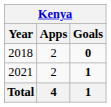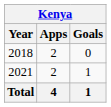(88, 53) bold -> (88, 53) normal
(88, 72) bold -> (88, 72) normal
